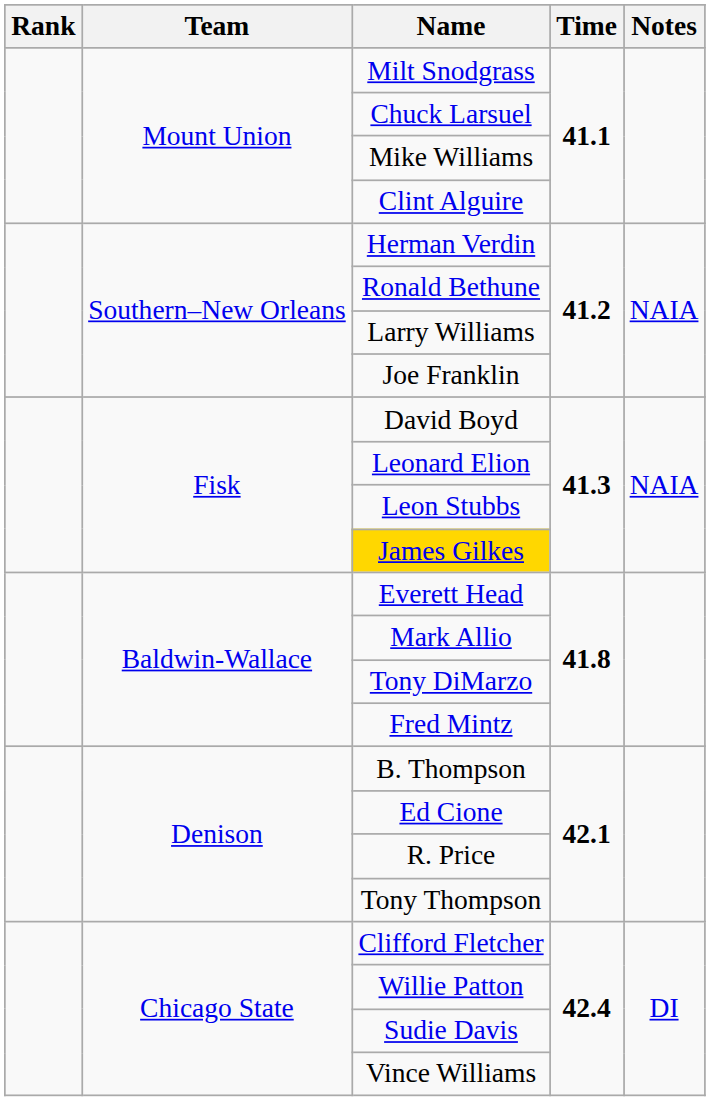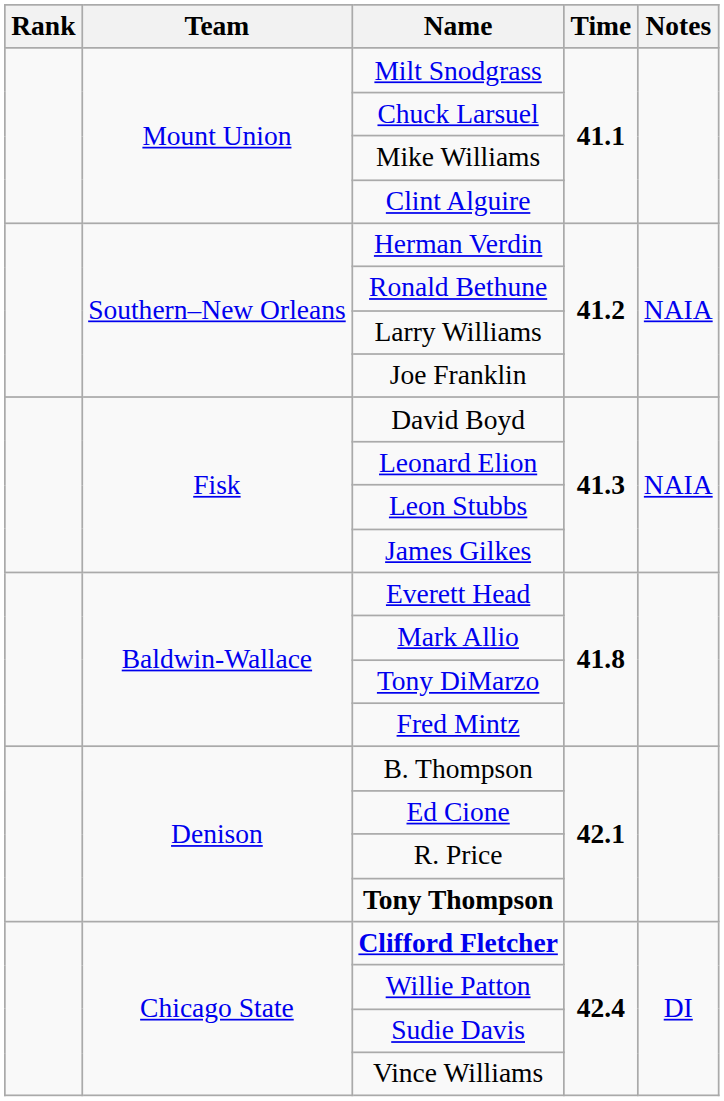(451, 550) gold background -> (458, 550) no background
(451, 899) normal -> (458, 899) bold
(451, 942) normal -> (458, 942) bold
